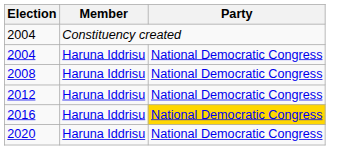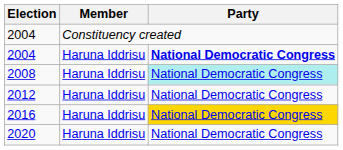(237, 54) normal -> (243, 54) bold
(237, 74) no background -> (237, 74) paleturquoise background
